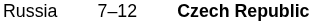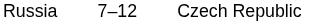(243, 11) bold -> (239, 11) normal
